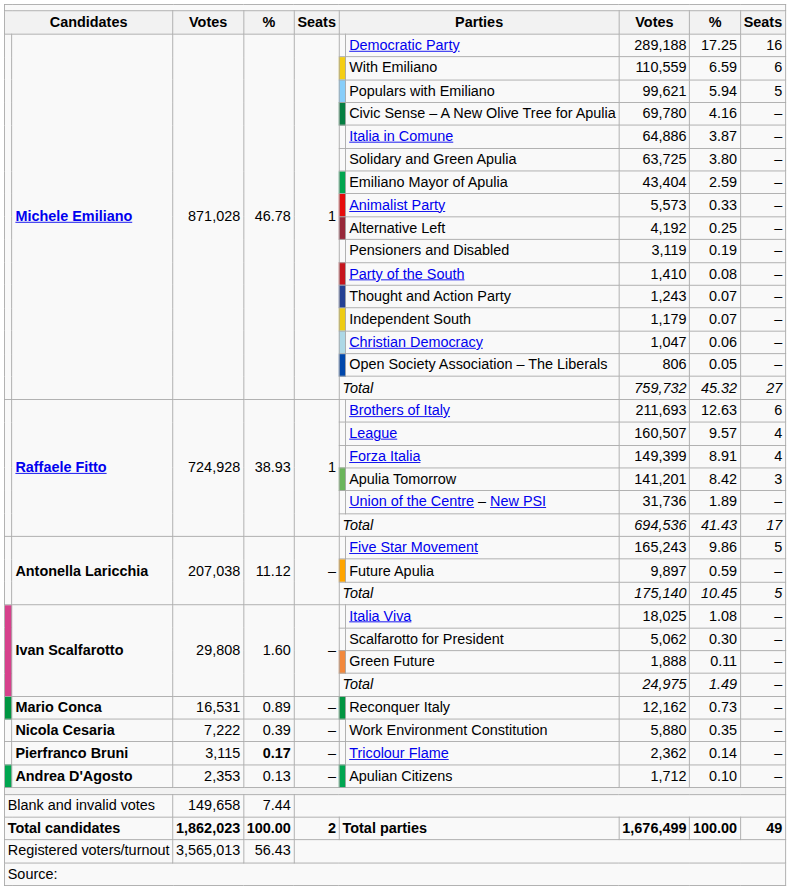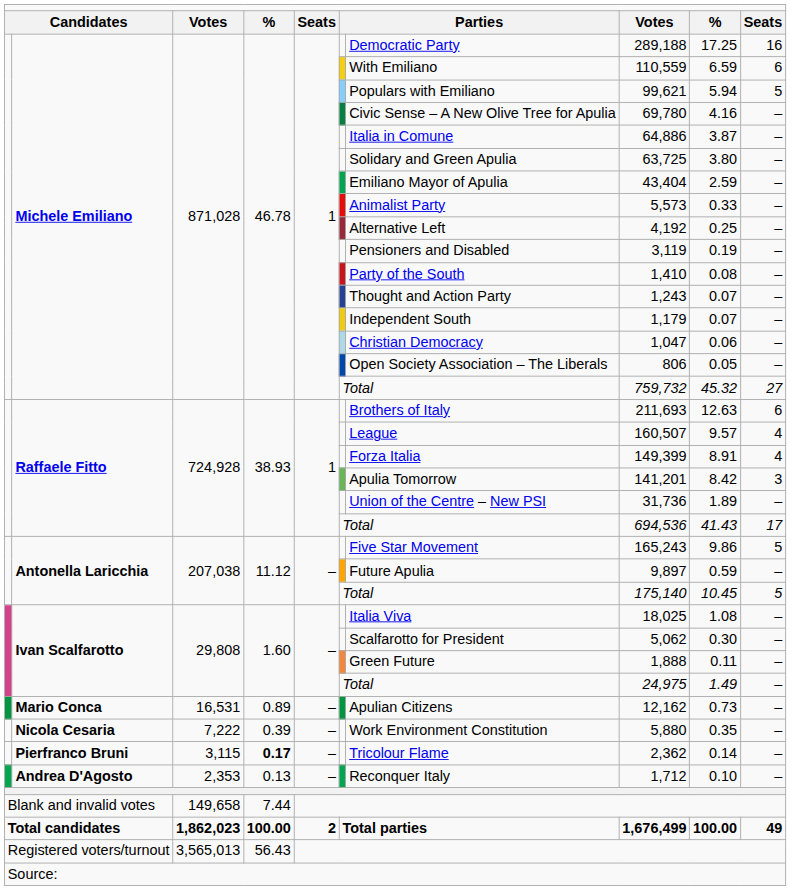(400, 707) Reconquer Italy -> (401, 707) Apulian Citizens
(401, 776) Apulian Citizens -> (400, 776) Reconquer Italy
